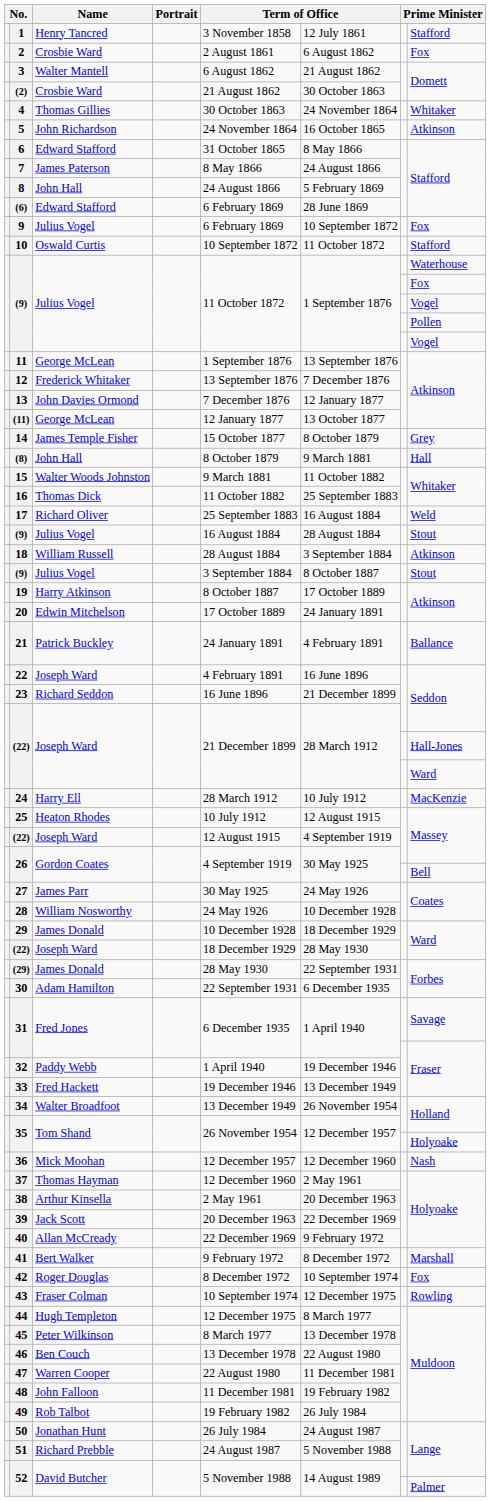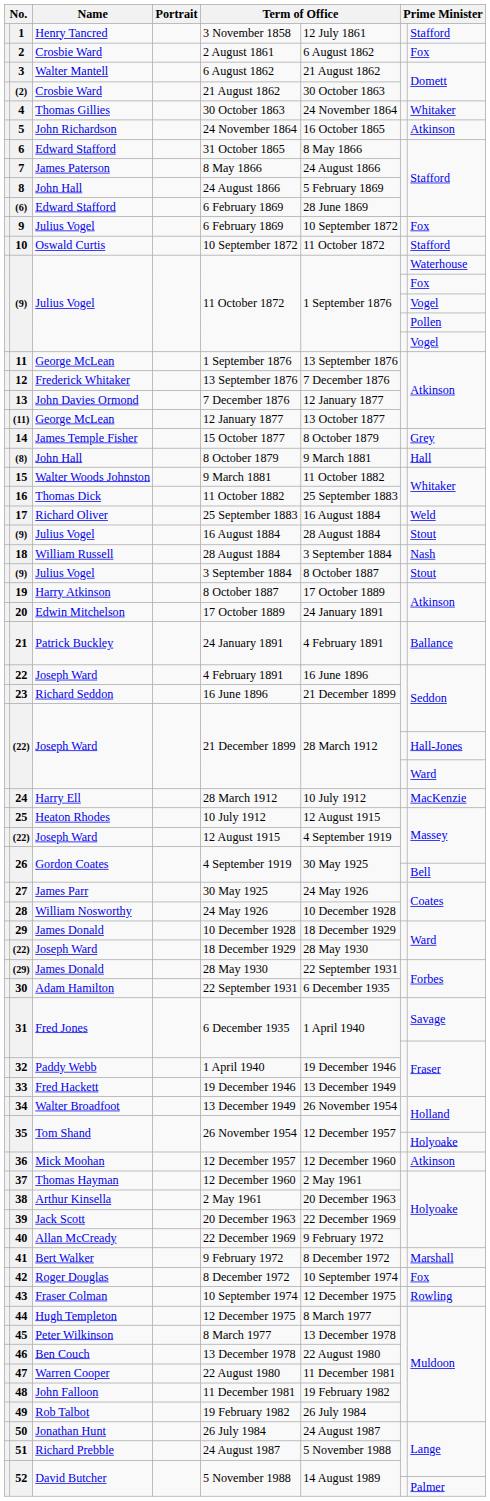(433, 554) Atkinson -> (423, 554) Nash
(423, 1161) Nash -> (433, 1161) Atkinson
